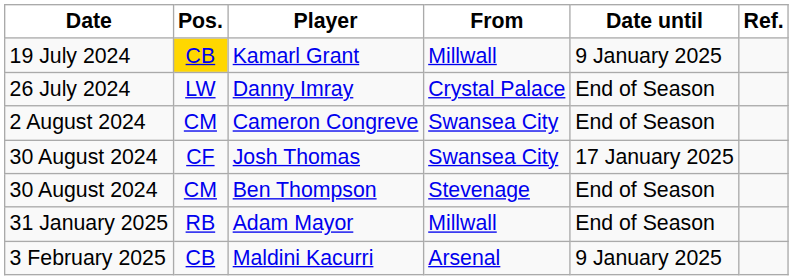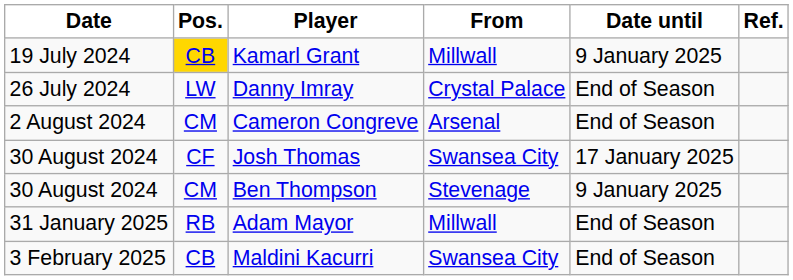(493, 122) Swansea City -> (464, 122) Arsenal
(645, 190) End of Season -> (649, 190) 9 January 2025
(464, 257) Arsenal -> (493, 257) Swansea City
(649, 257) 9 January 2025 -> (645, 257) End of Season
